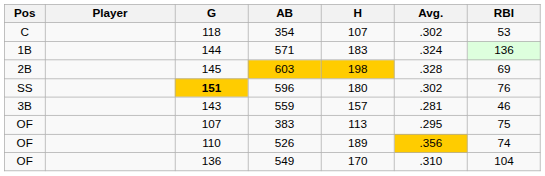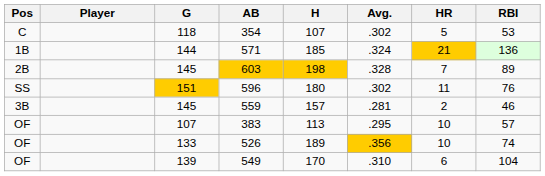+ column: (444, 13)
(358, 50) 183 -> (315, 50) 185
(504, 69) 69 -> (508, 69) 89
(211, 87) bold -> (187, 87) normal
(211, 106) 143 -> (187, 106) 145
(504, 124) 75 -> (508, 124) 57
(211, 143) 110 -> (187, 143) 133
(211, 161) 136 -> (187, 161) 139
